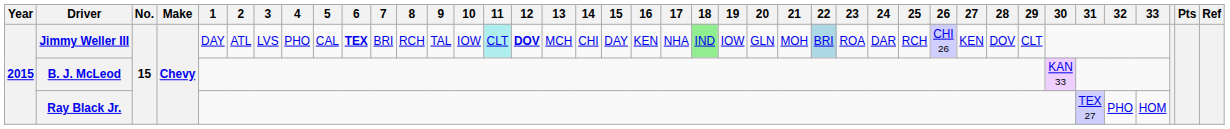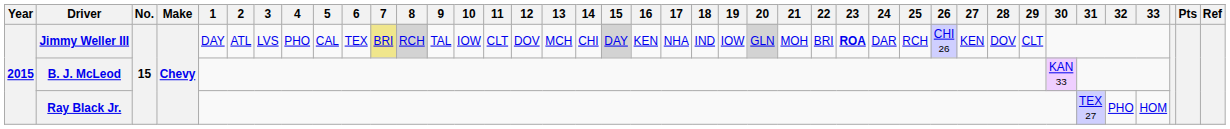(356, 41) bold -> (356, 41) normal
(383, 41) no background -> (383, 41) khaki background
(412, 41) no background -> (412, 41) lightgrey background
(497, 41) paleturquoise background -> (497, 41) no background
(527, 41) bold -> (527, 41) normal
(616, 41) no background -> (616, 41) lightgrey background
(705, 41) lightgreen background -> (705, 41) no background
(762, 41) no background -> (762, 41) lightgrey background
(824, 41) lightblue background -> (824, 41) no background
(852, 41) normal -> (853, 41) bold
